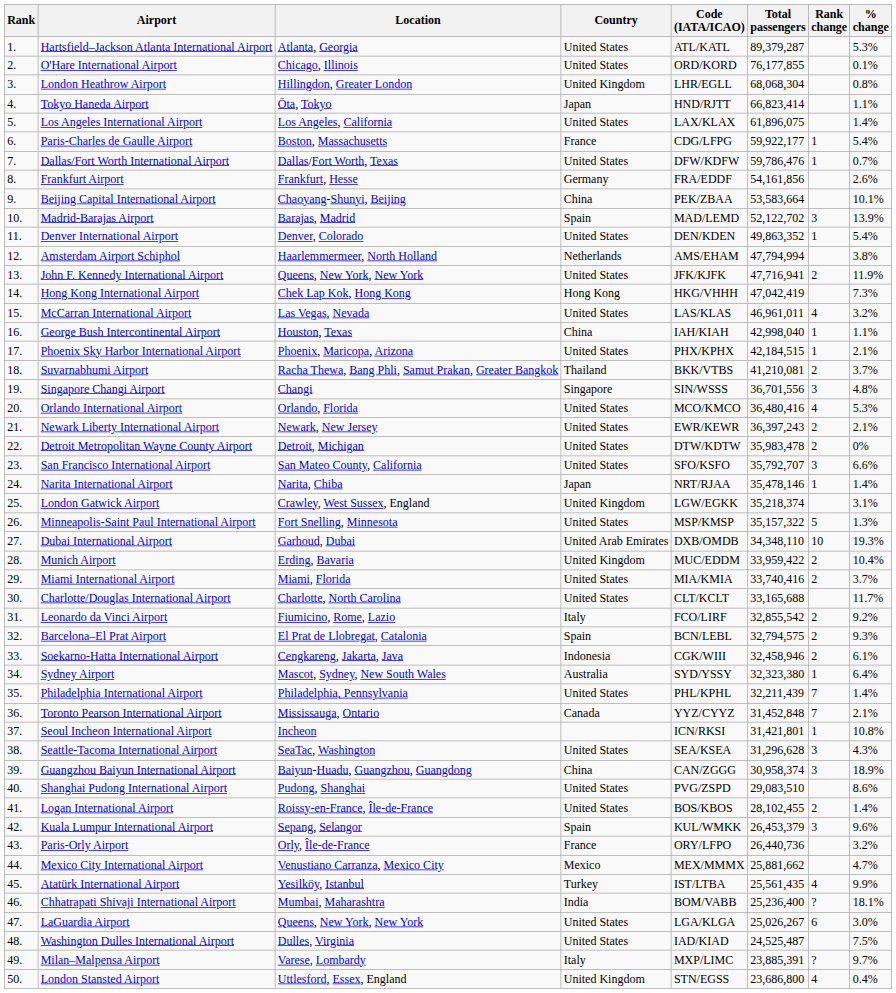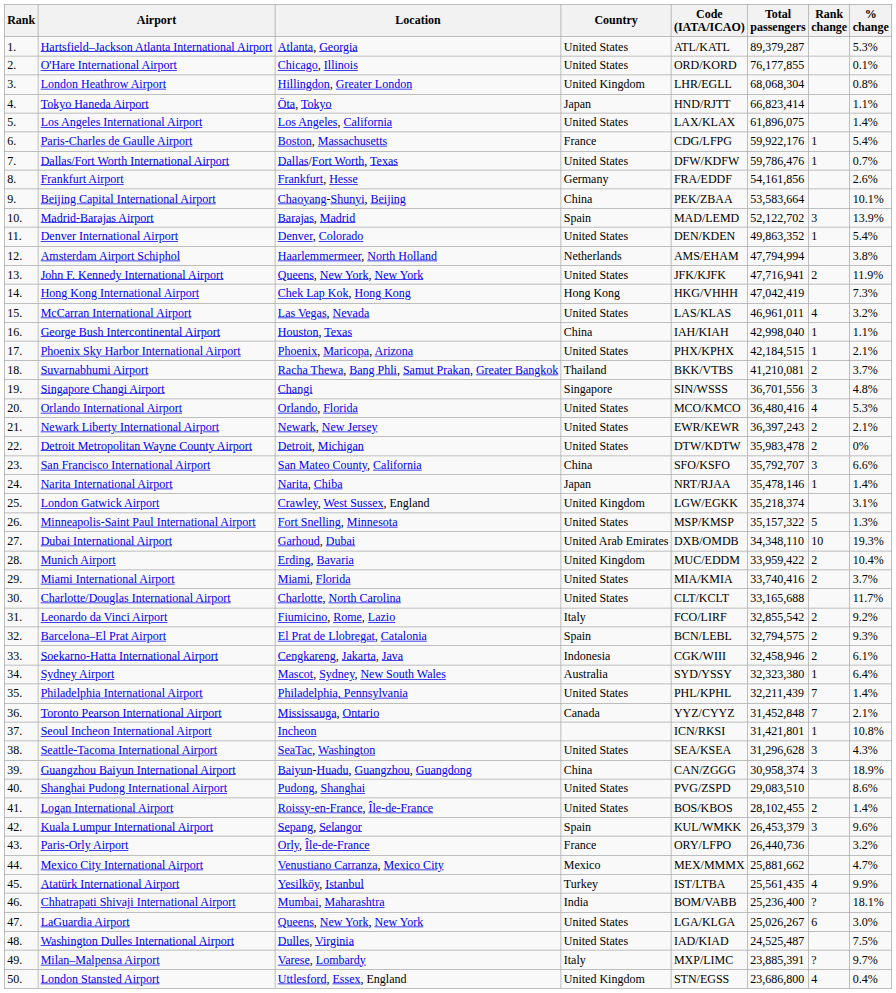(777, 141) 59,922,177 -> (777, 141) 59,922,176
(596, 465) United States -> (578, 465) China
